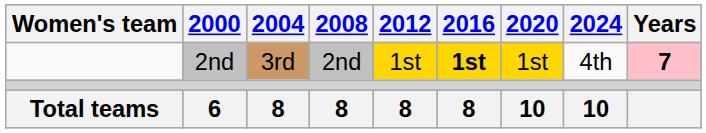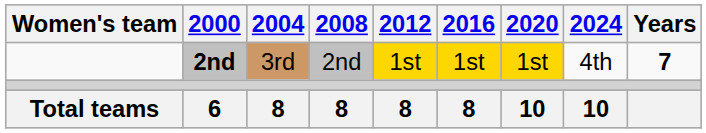(214, 61) normal -> (214, 61) bold
(469, 61) bold -> (469, 61) normal
(665, 61) pink background -> (665, 61) no background
